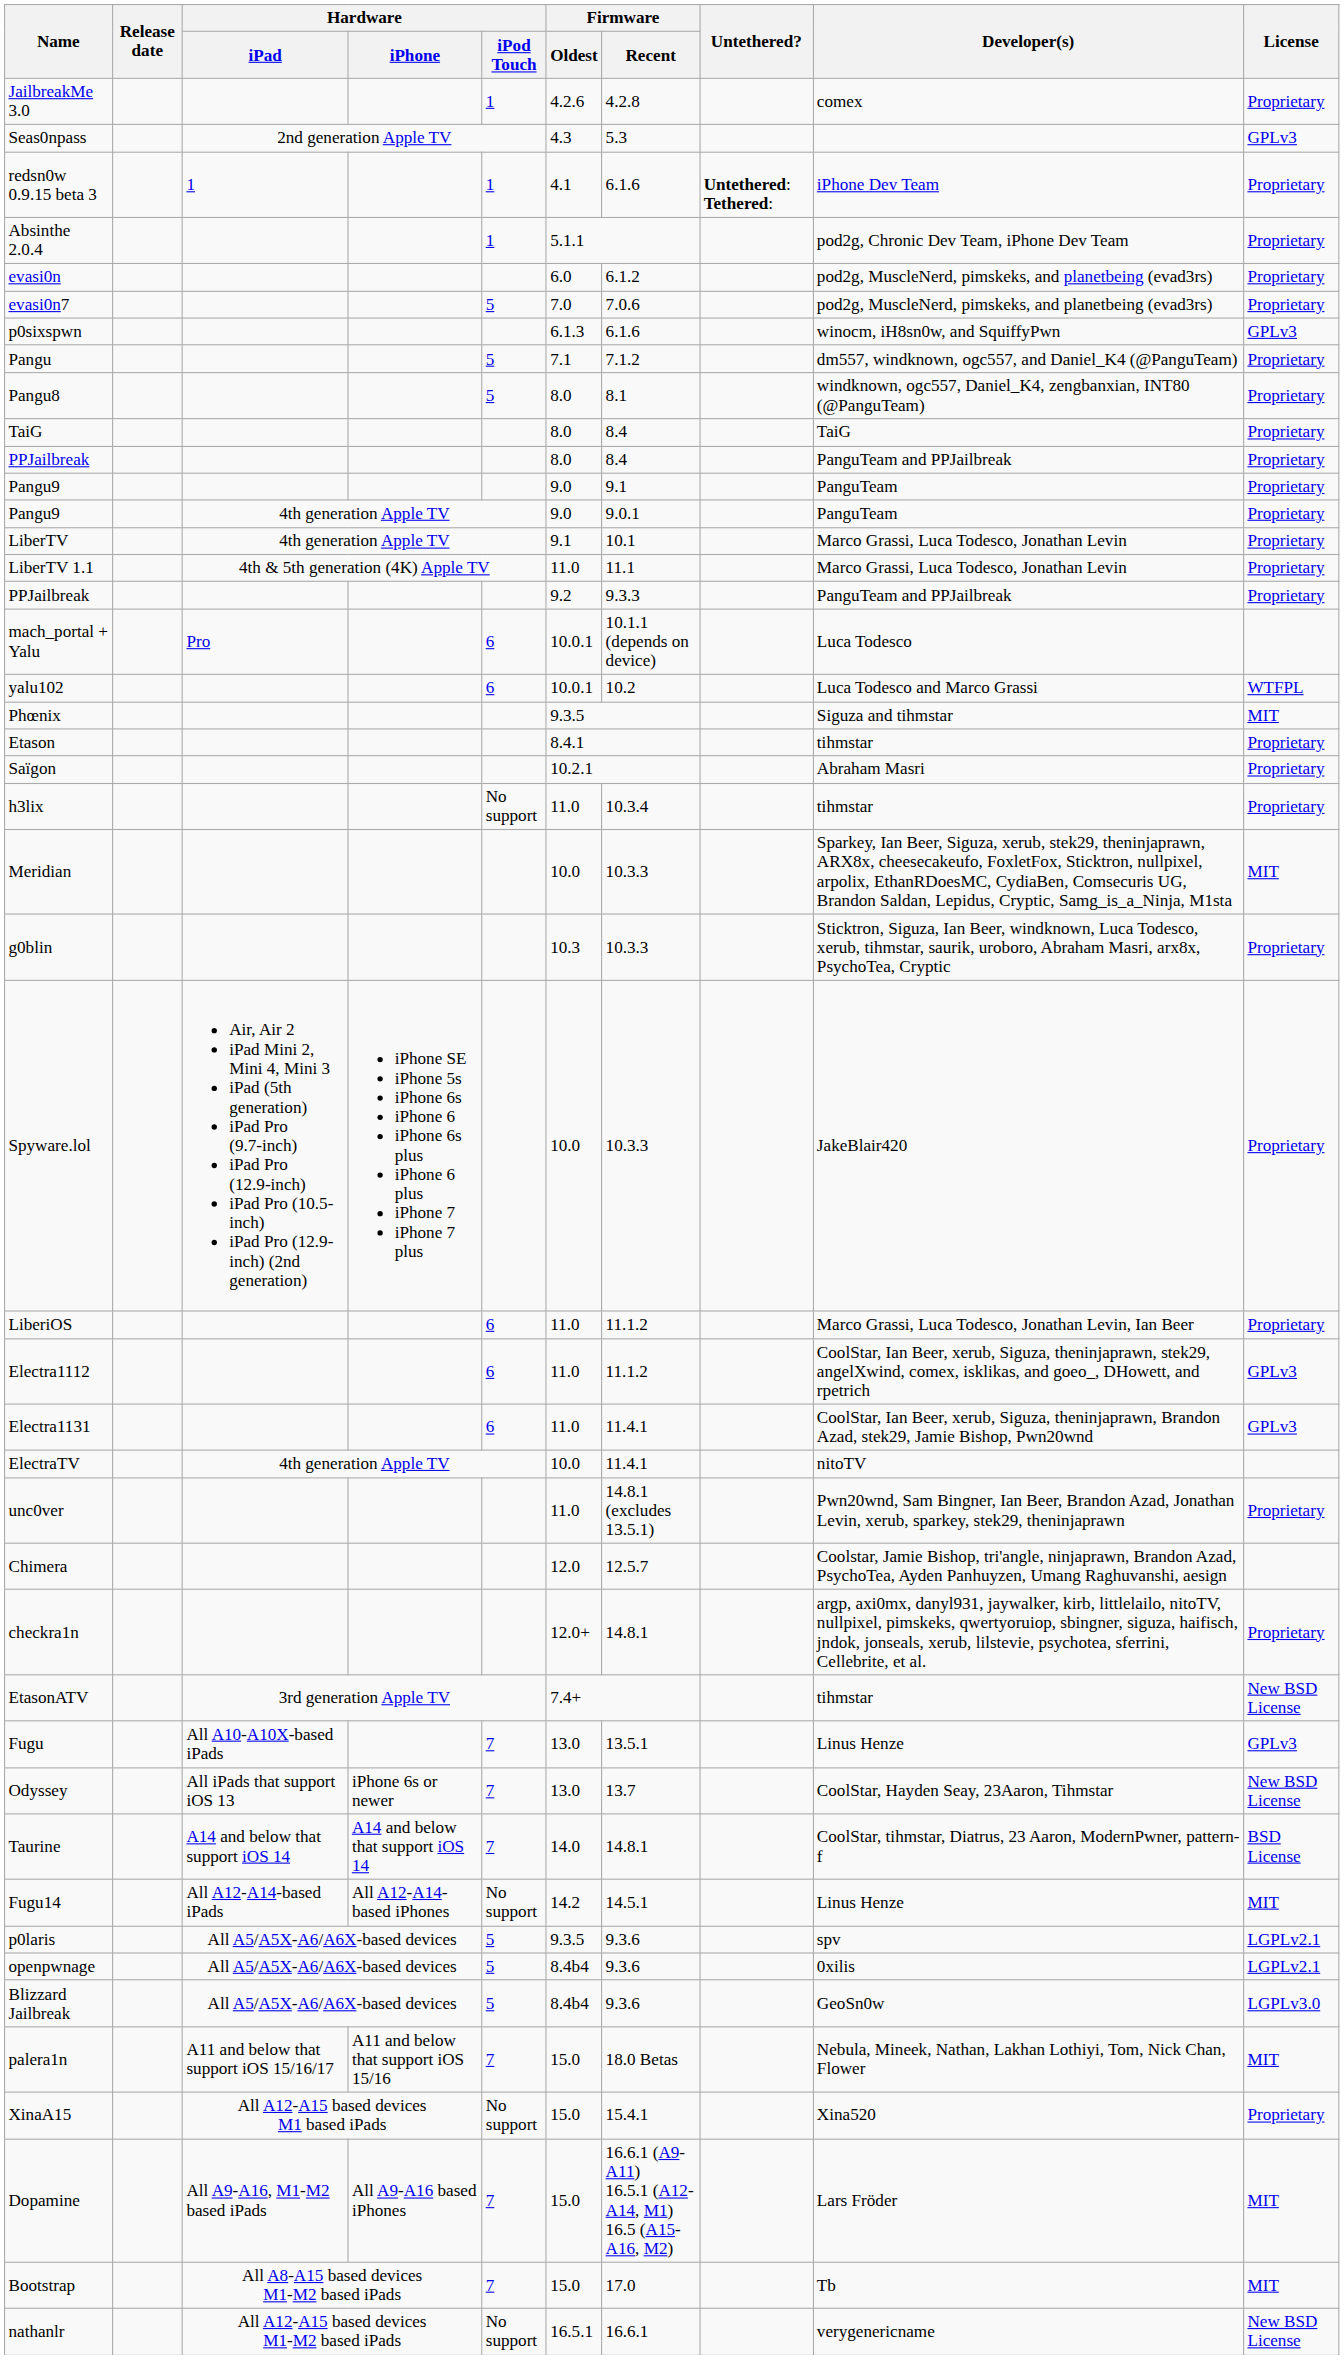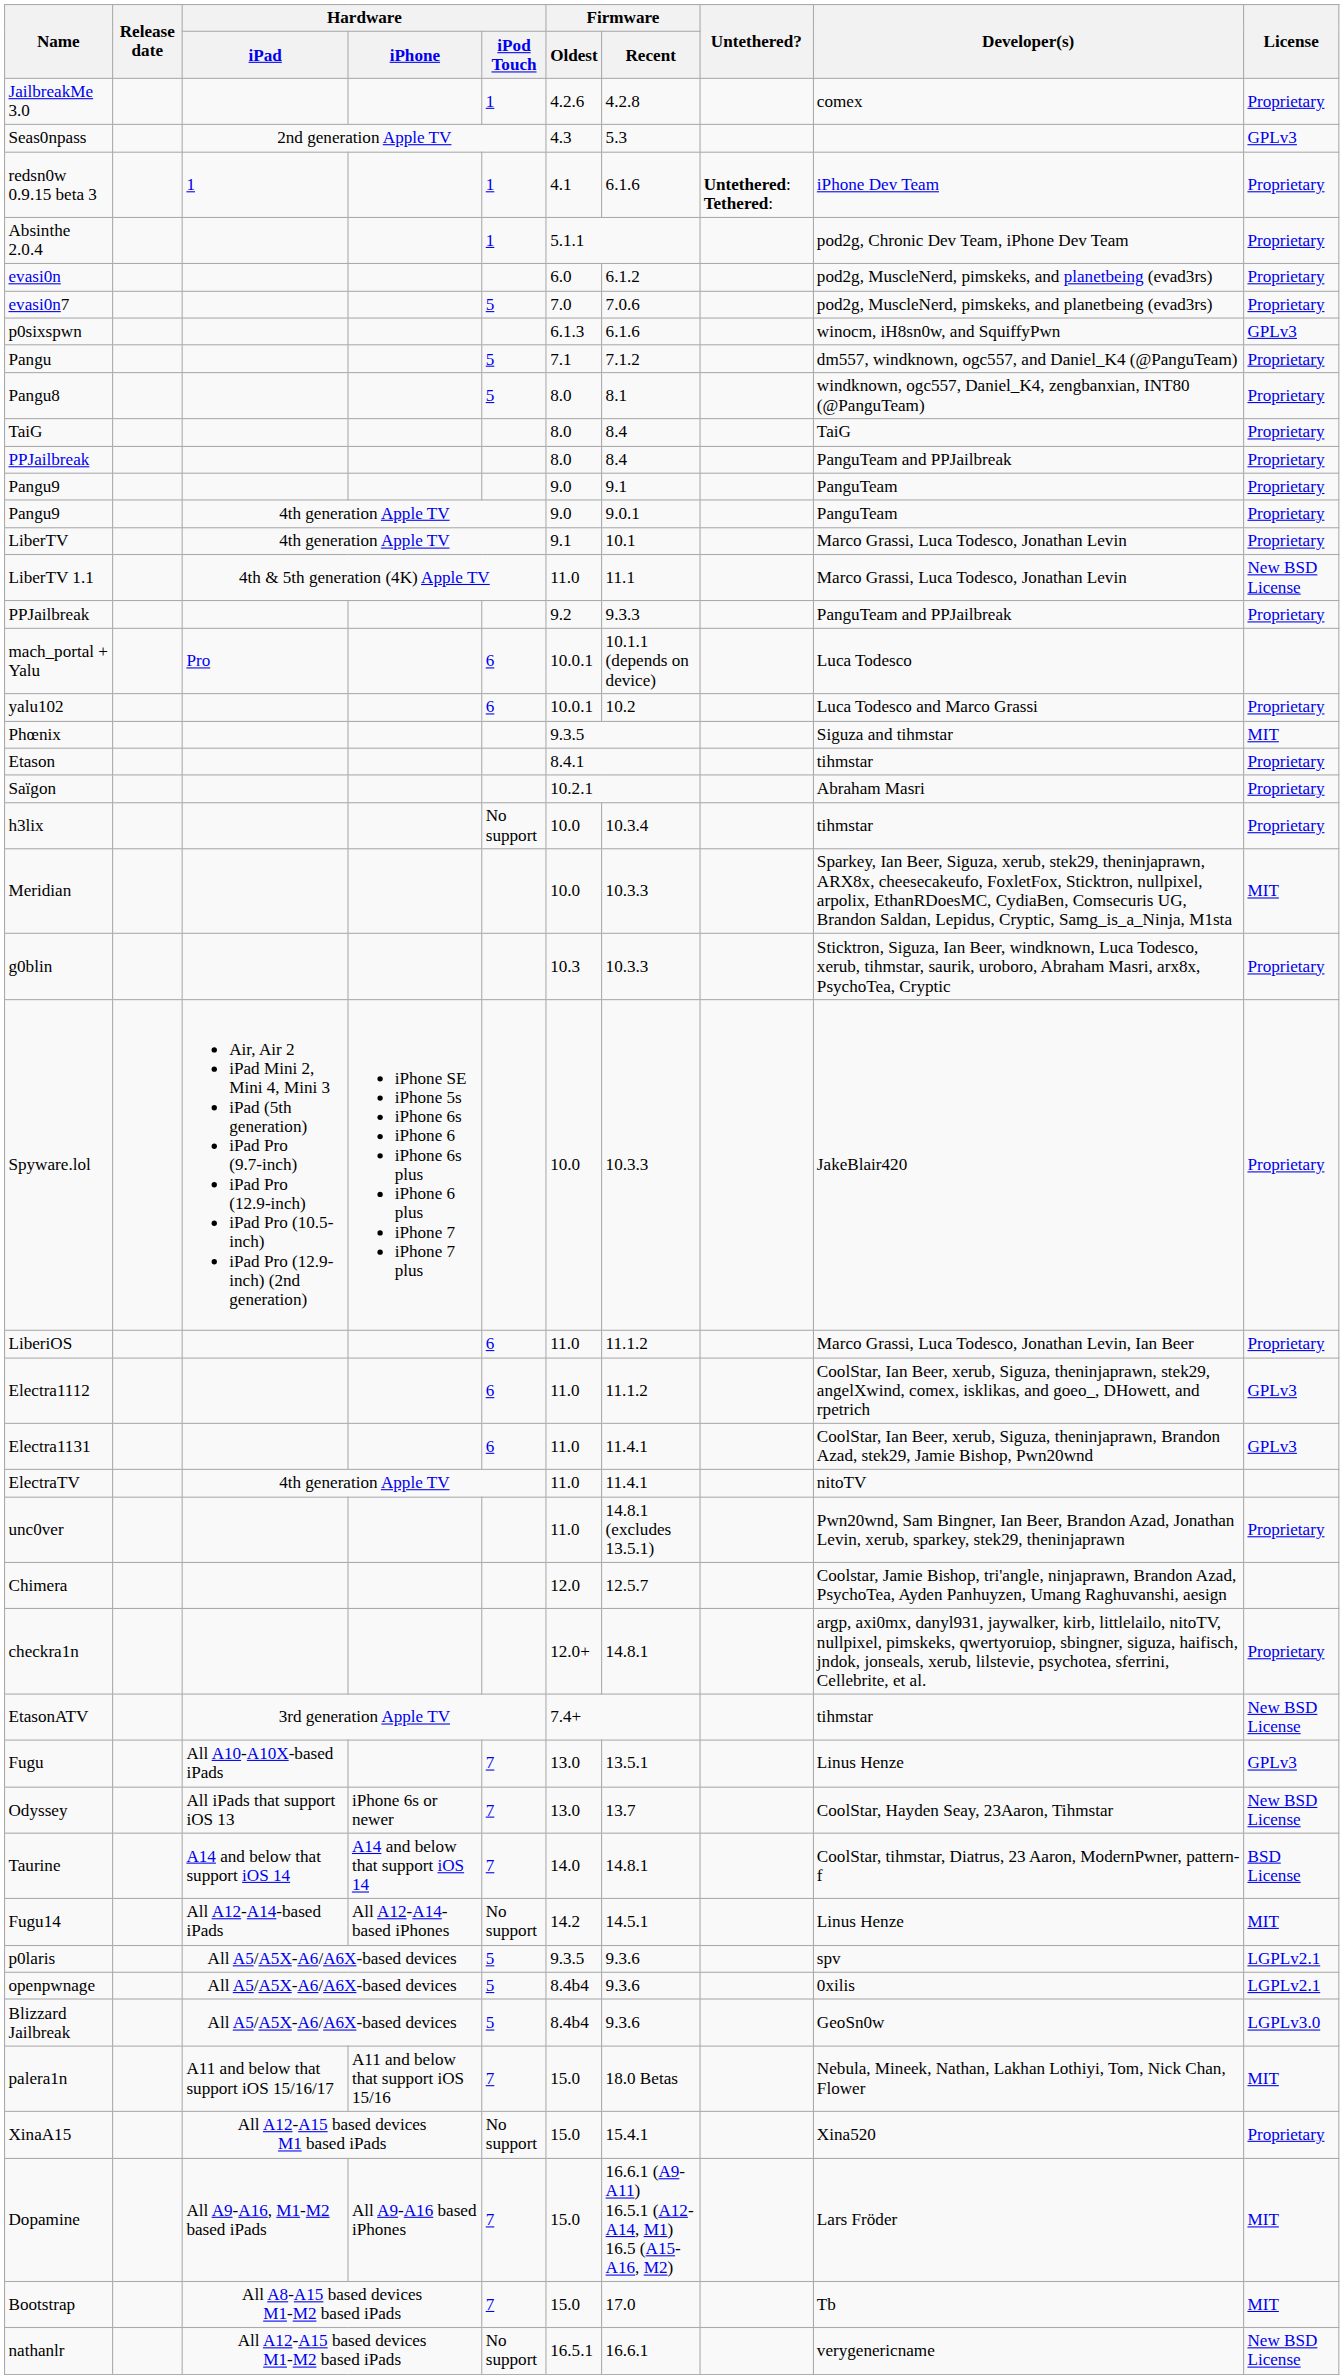(1286, 568) Proprietary -> (1282, 577) New BSD License
(1276, 688) WTFPL -> (1286, 707) Proprietary
(565, 806) 11.0 -> (565, 825) 10.0
(565, 1463) 10.0 -> (565, 1483) 11.0
